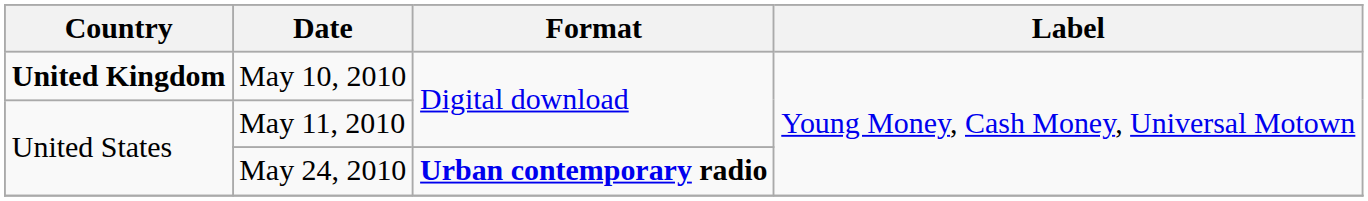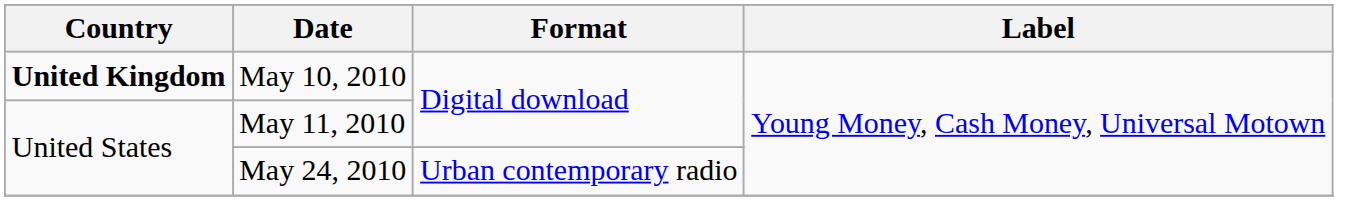(594, 170) bold -> (579, 170) normal
